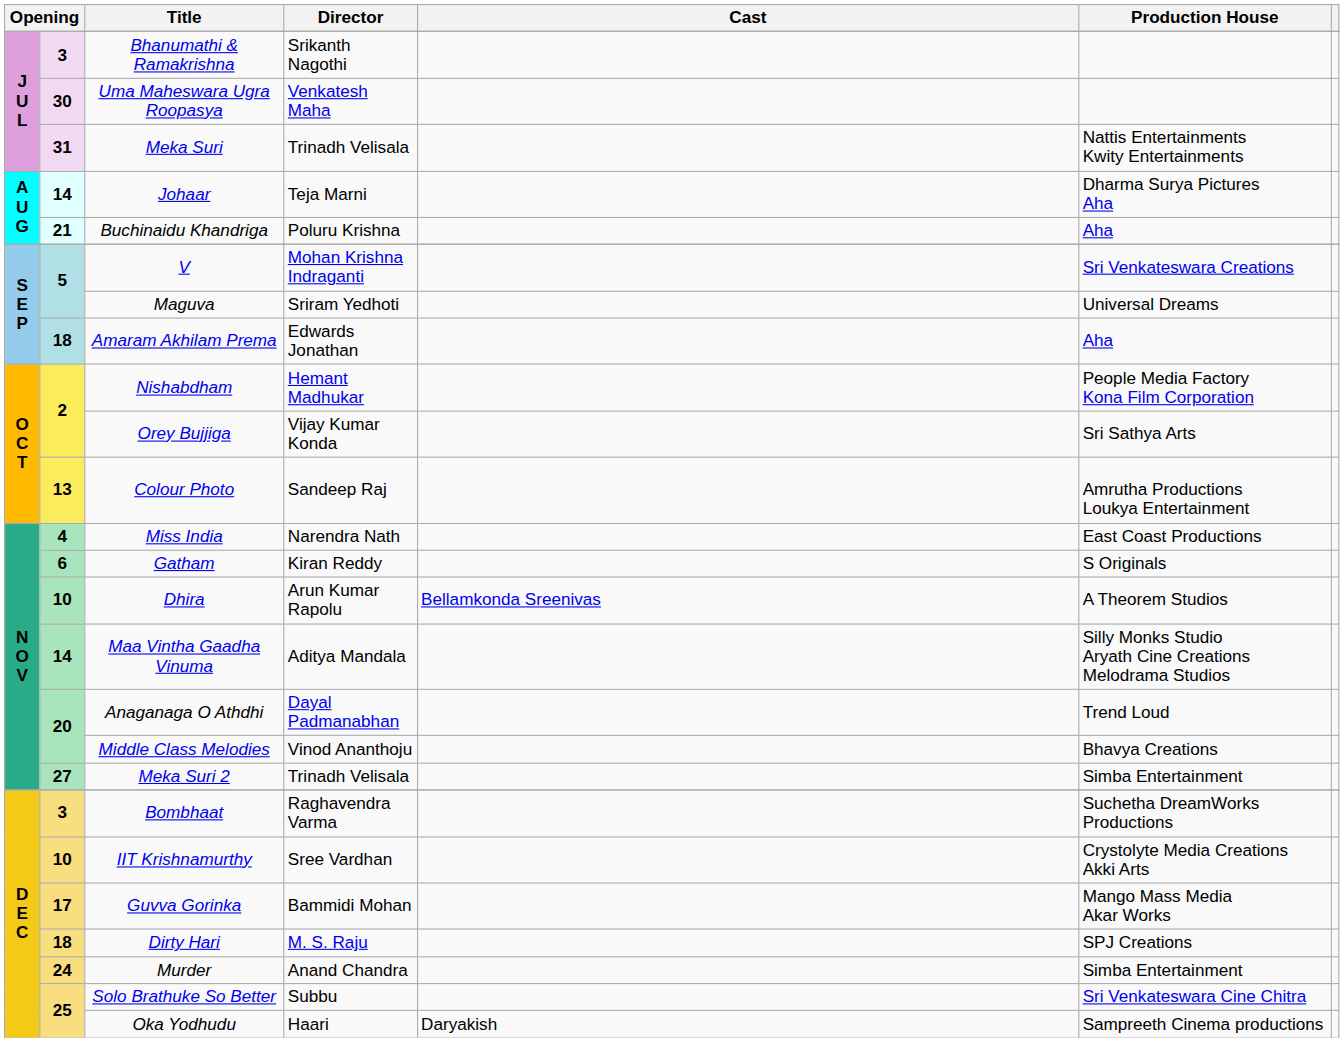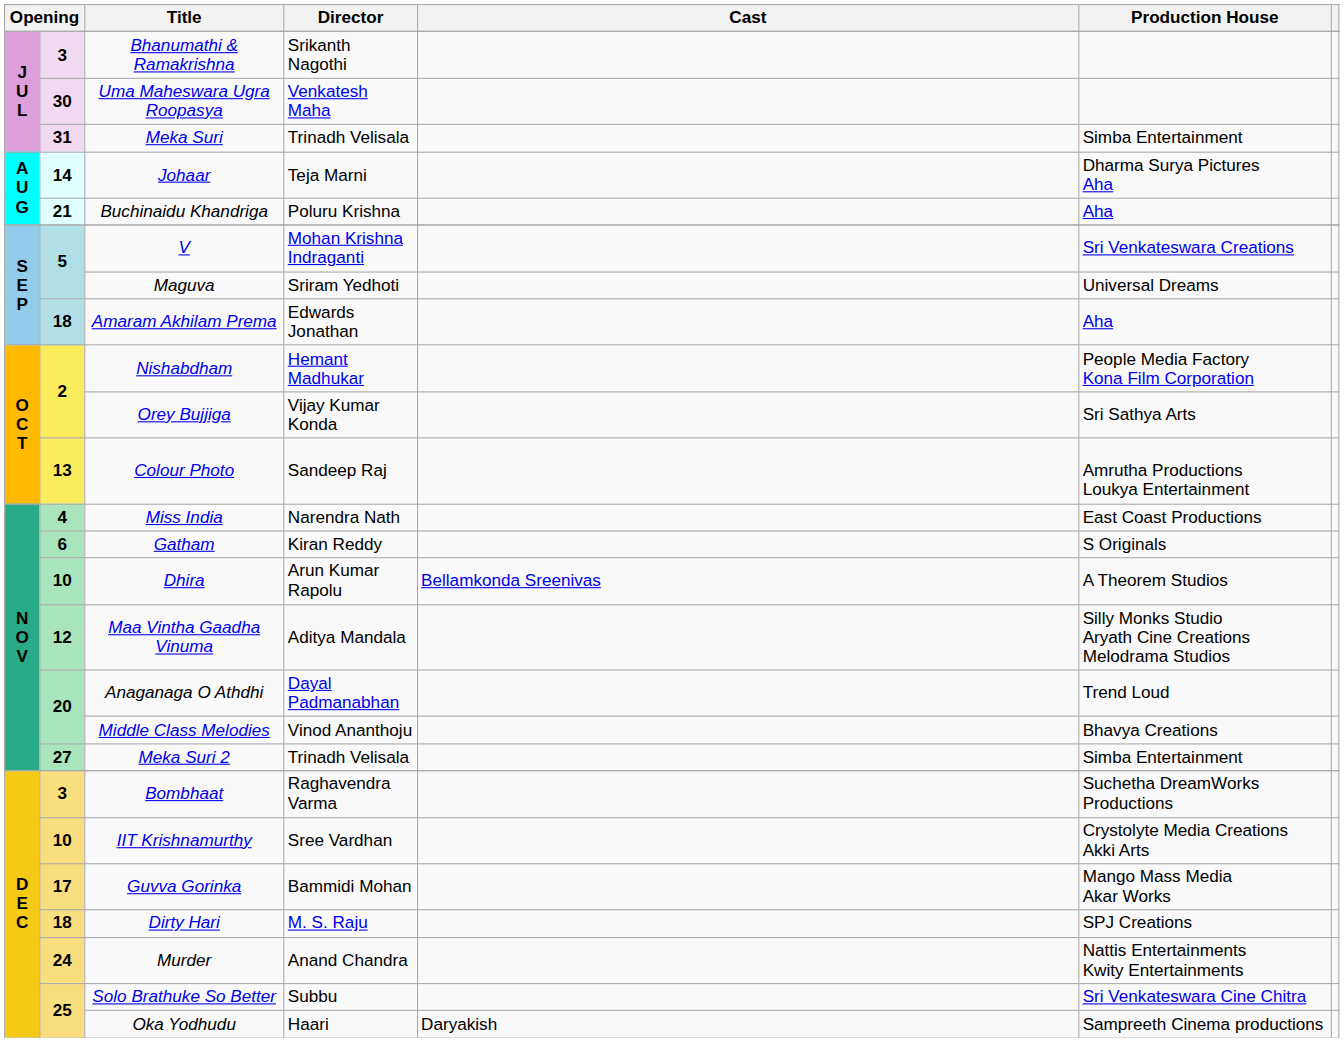(1164, 147) Nattis Entertainments Kwity Entertainments -> (1163, 138) Simba Entertainment
(62, 656) 14 -> (62, 637) 12
(1163, 969) Simba Entertainment -> (1164, 960) Nattis Entertainments Kwity Entertainments
